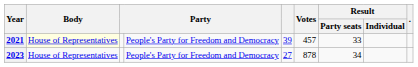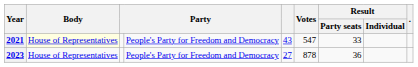(287, 41) 39 -> (287, 41) 43
(310, 41) 457 -> (310, 41) 547
(357, 55) 34 -> (357, 55) 36
